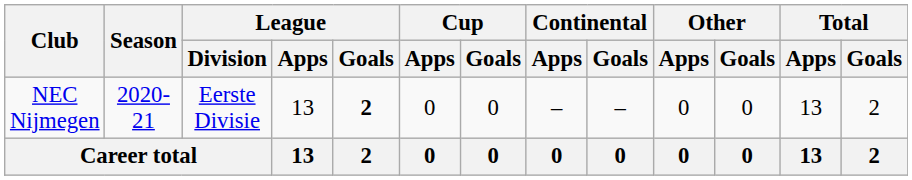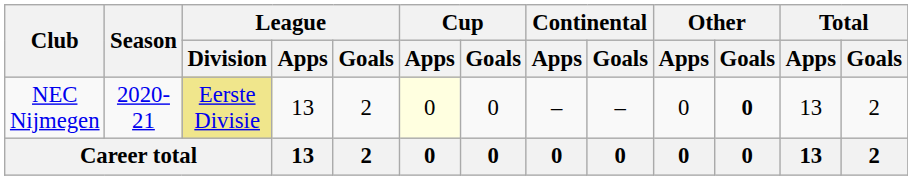(227, 107) no background -> (227, 107) khaki background
(366, 107) bold -> (366, 107) normal
(430, 107) no background -> (430, 107) lightyellow background
(747, 107) normal -> (747, 107) bold
